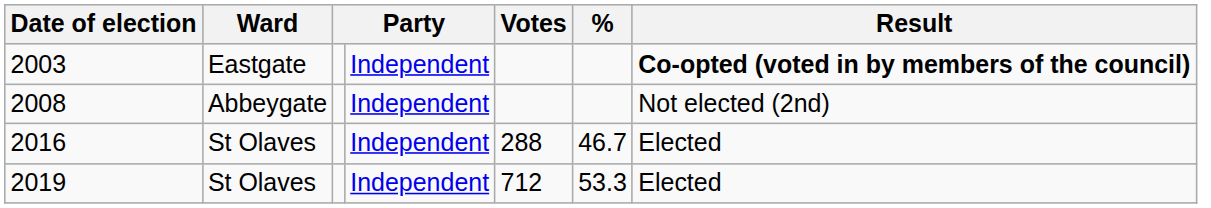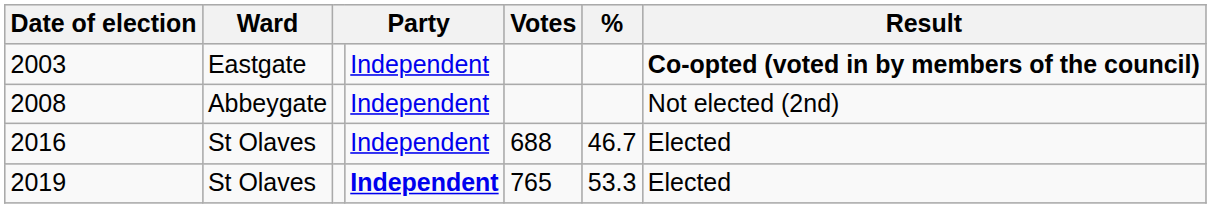(521, 143) 288 -> (531, 143) 688
(420, 182) normal -> (424, 182) bold
(521, 182) 712 -> (531, 182) 765
